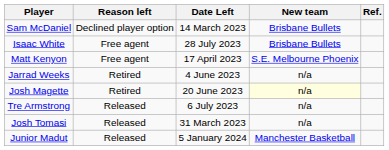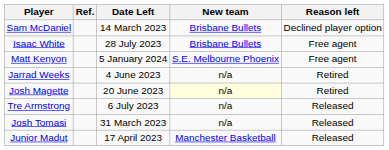columns swapped: (125, 12) <-> (372, 12)
(213, 59) 17 April 2023 -> (133, 59) 5 January 2024
(213, 138) 5 January 2024 -> (133, 138) 17 April 2023
